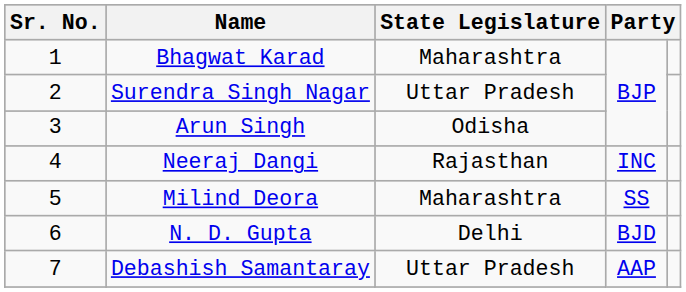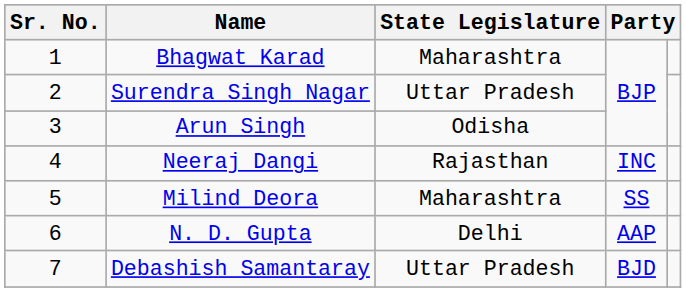(636, 233) BJD -> (636, 233) AAP
(636, 269) AAP -> (636, 269) BJD
